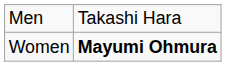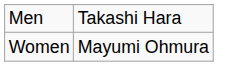(147, 46) bold -> (143, 46) normal
